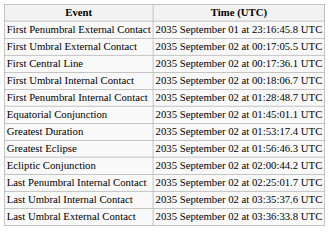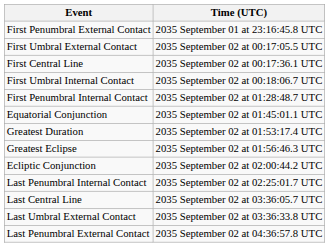- row: (70, 200)
+ row: (44, 200)
+ row: (78, 234)
